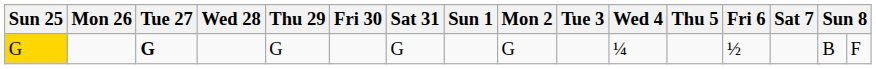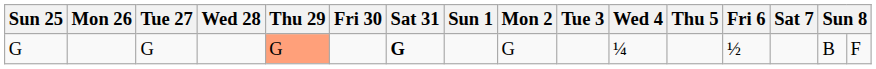(16, 48) gold background -> (16, 48) no background
(148, 48) bold -> (147, 48) normal
(276, 48) no background -> (276, 48) lightsalmon background
(397, 48) normal -> (398, 48) bold
